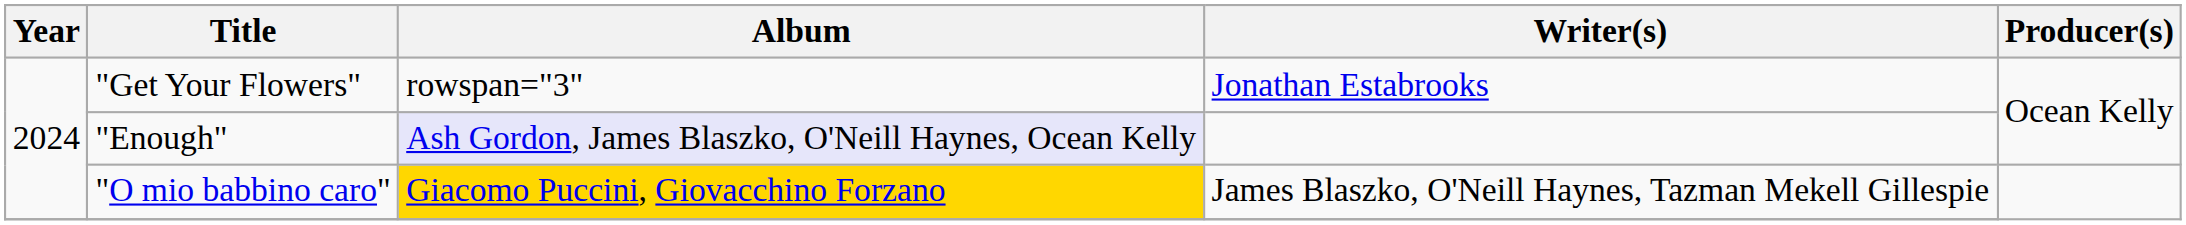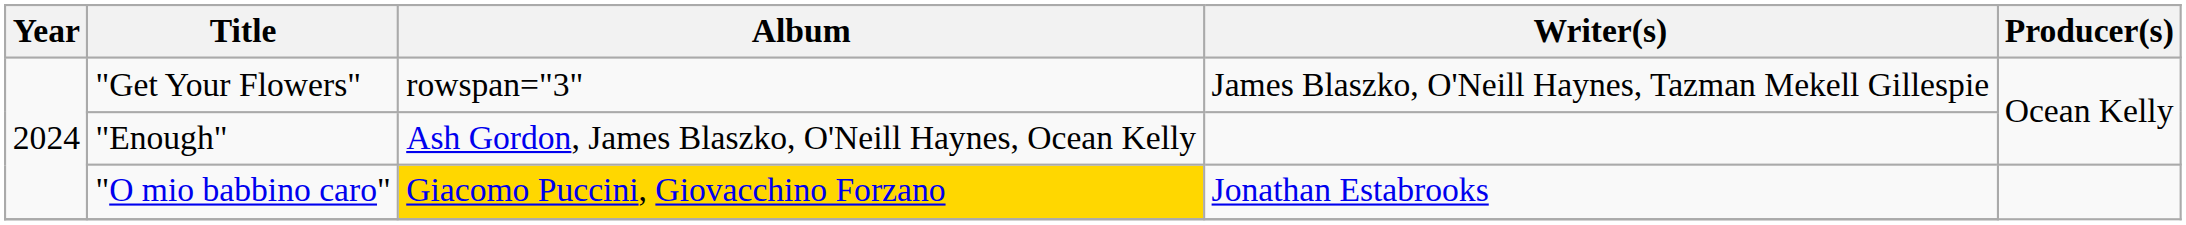(1350, 84) Jonathan Estabrooks -> (1600, 84) James Blaszko, O'Neill Haynes, Tazman Mekell Gillespie
(801, 137) lavender background -> (801, 137) no background
(1600, 191) James Blaszko, O'Neill Haynes, Tazman Mekell Gillespie -> (1350, 191) Jonathan Estabrooks
